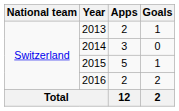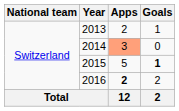(124, 47) no background -> (124, 47) lightsalmon background
(157, 64) normal -> (157, 64) bold
(124, 81) normal -> (124, 81) bold
